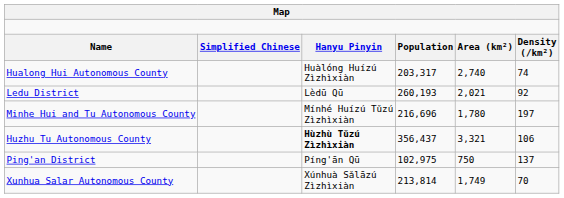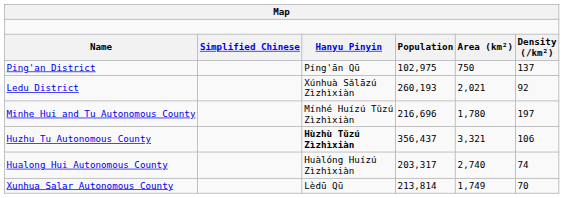rows swapped: (51, 160) <-> (87, 73)
(324, 93) Lèdū Qū -> (340, 88) Xúnhuà Sǎlāzú Zìzhìxiàn
(340, 180) Xúnhuà Sǎlāzú Zìzhìxiàn -> (324, 185) Lèdū Qū
